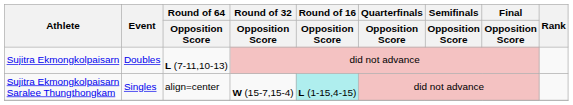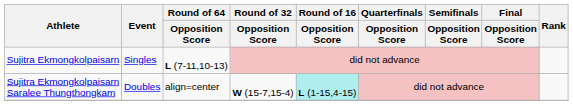(142, 61) Doubles -> (140, 61) Singles
(140, 87) Singles -> (142, 87) Doubles
